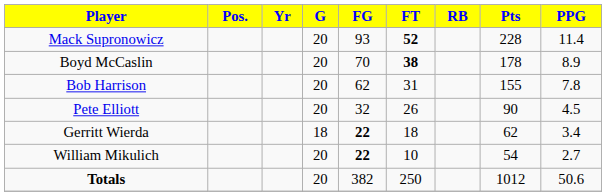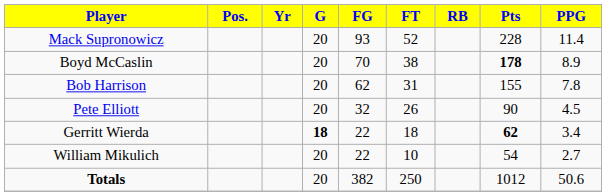(411, 39) bold -> (411, 39) normal
(411, 62) bold -> (411, 62) normal
(511, 62) normal -> (511, 62) bold
(320, 132) normal -> (320, 132) bold
(362, 132) bold -> (362, 132) normal
(511, 132) normal -> (511, 132) bold
(362, 156) bold -> (362, 156) normal
